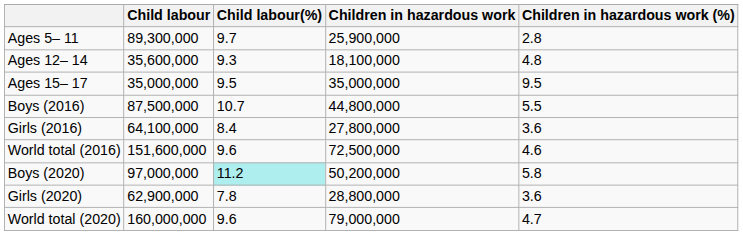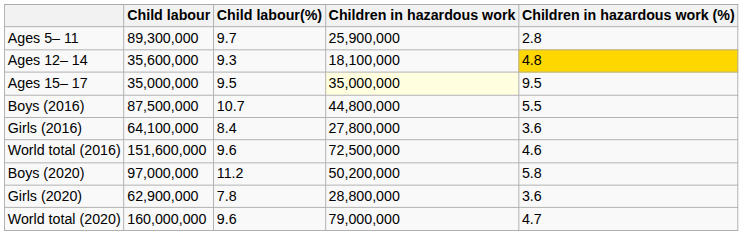(532, 60) no background -> (532, 60) gold background
(364, 83) no background -> (364, 83) lightyellow background
(230, 173) paleturquoise background -> (230, 173) no background
